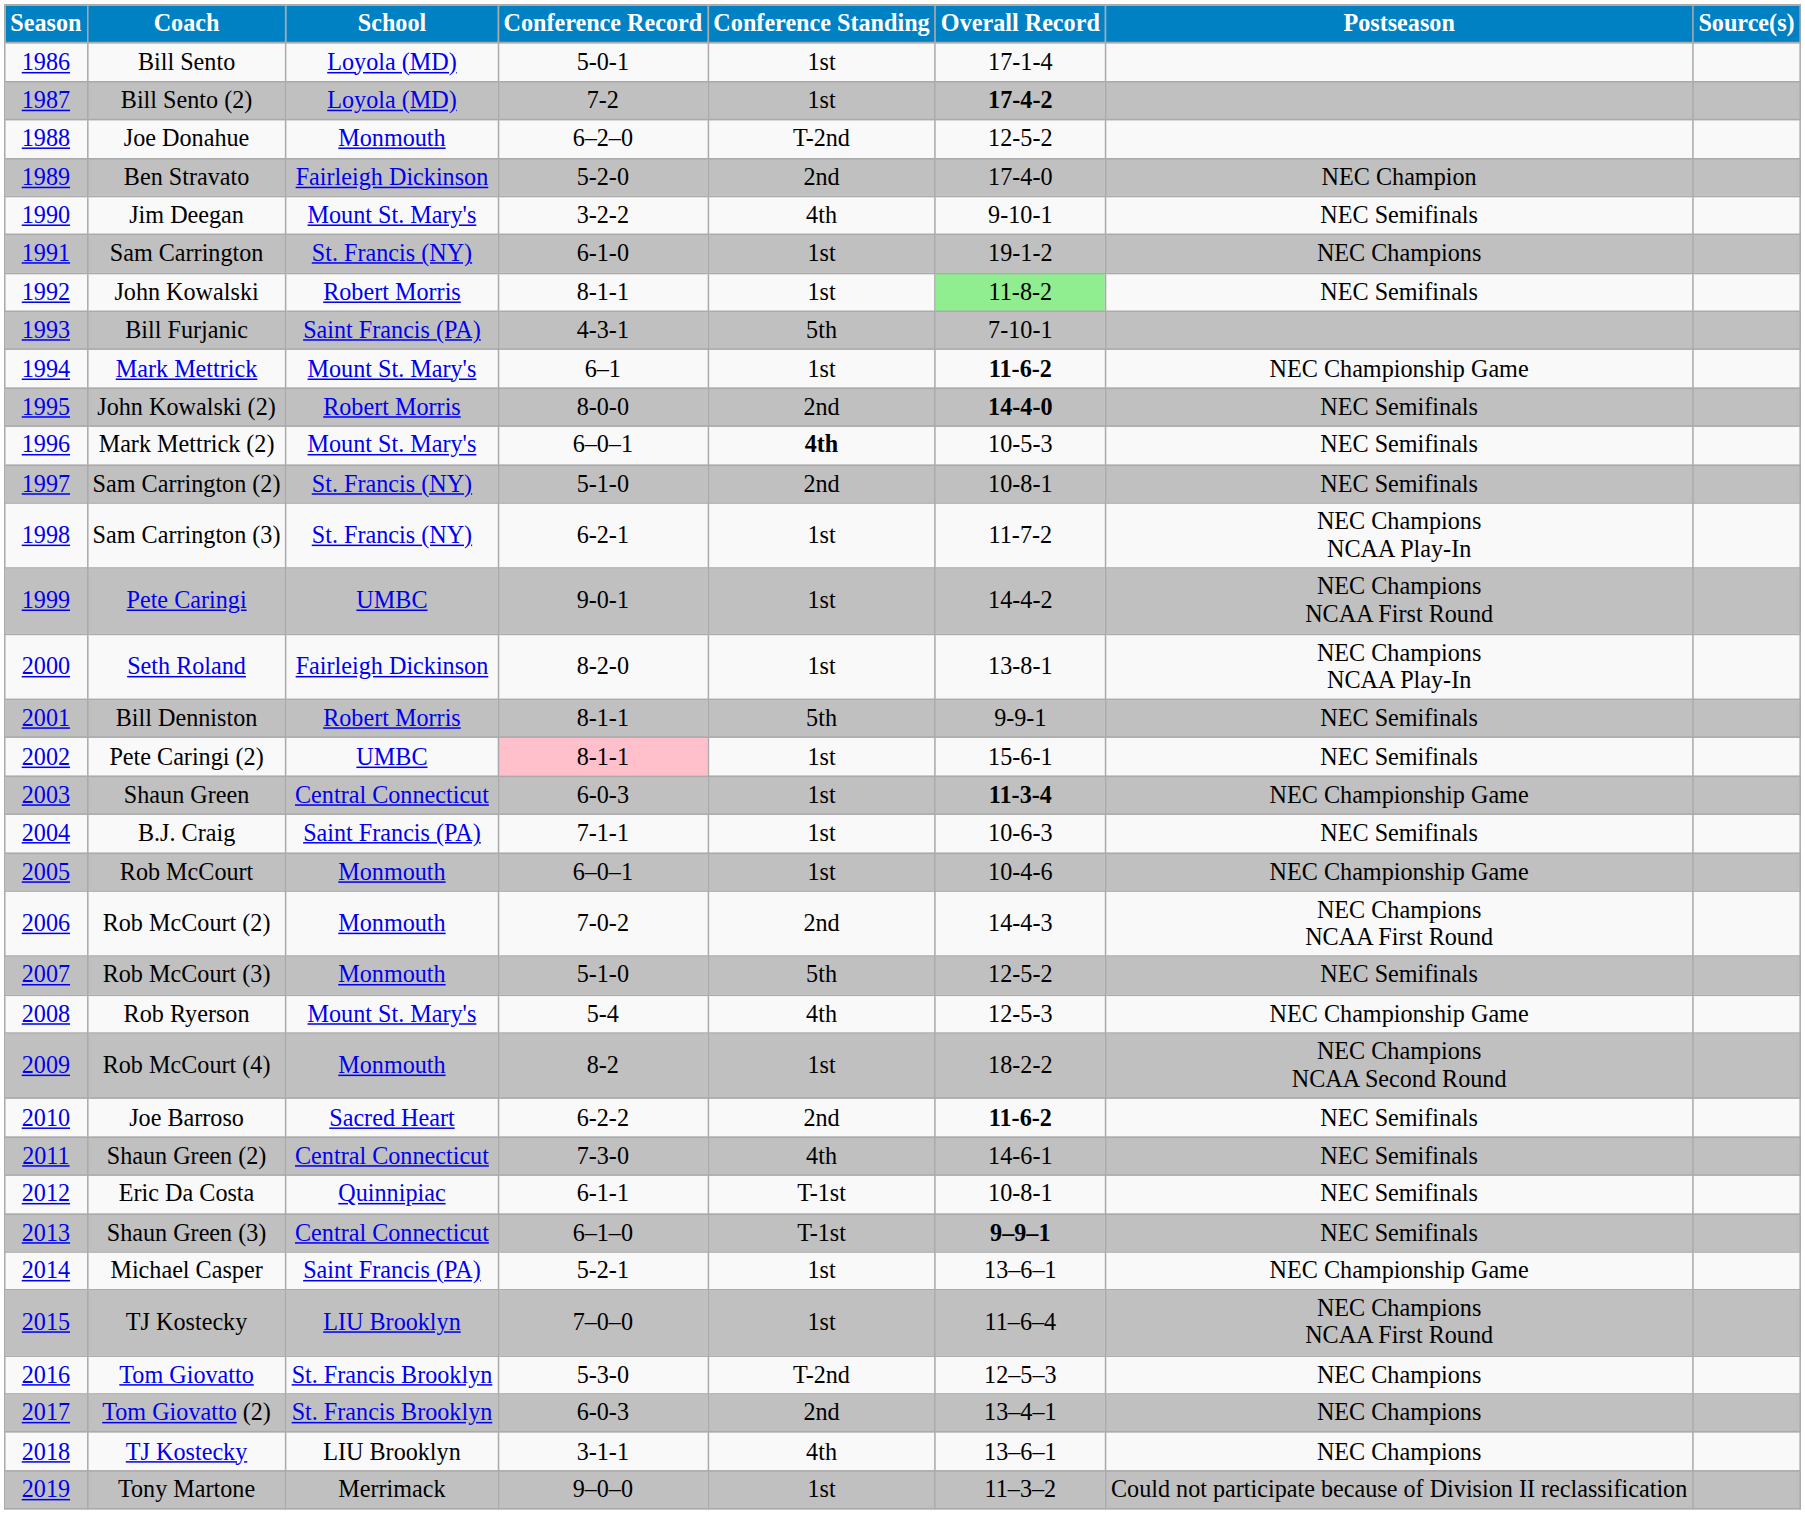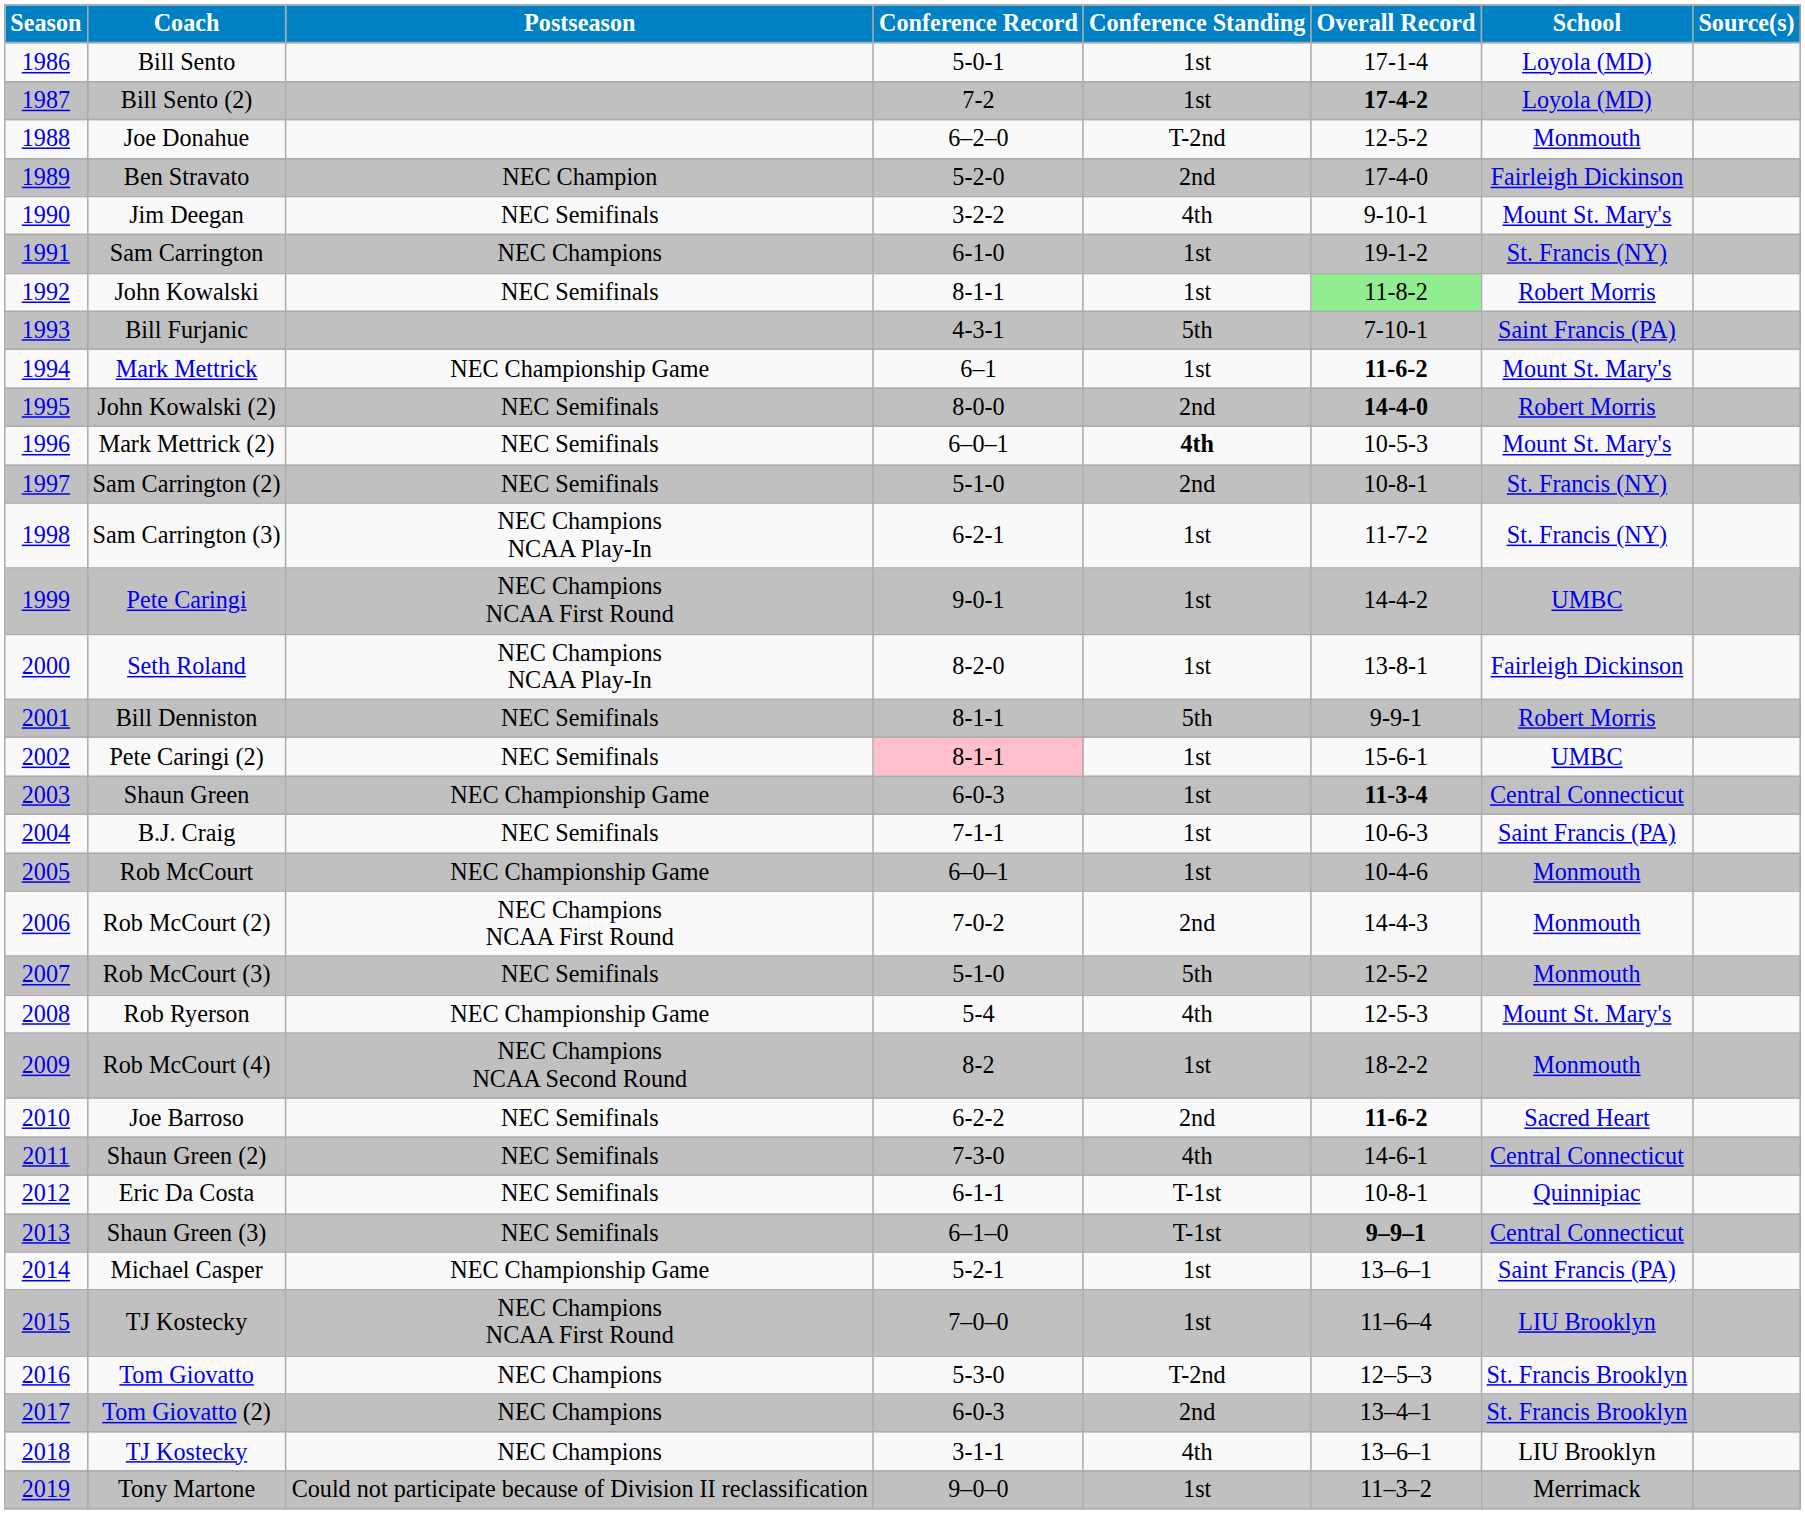columns swapped: (392, 23) <-> (1399, 23)
